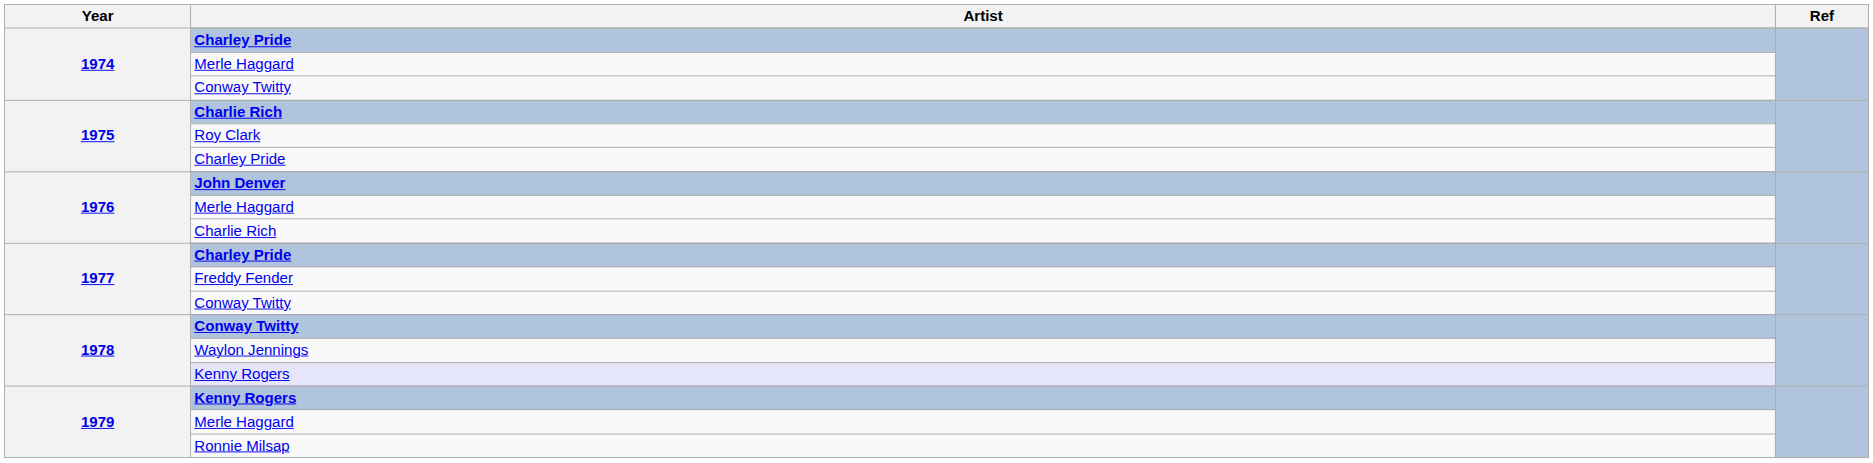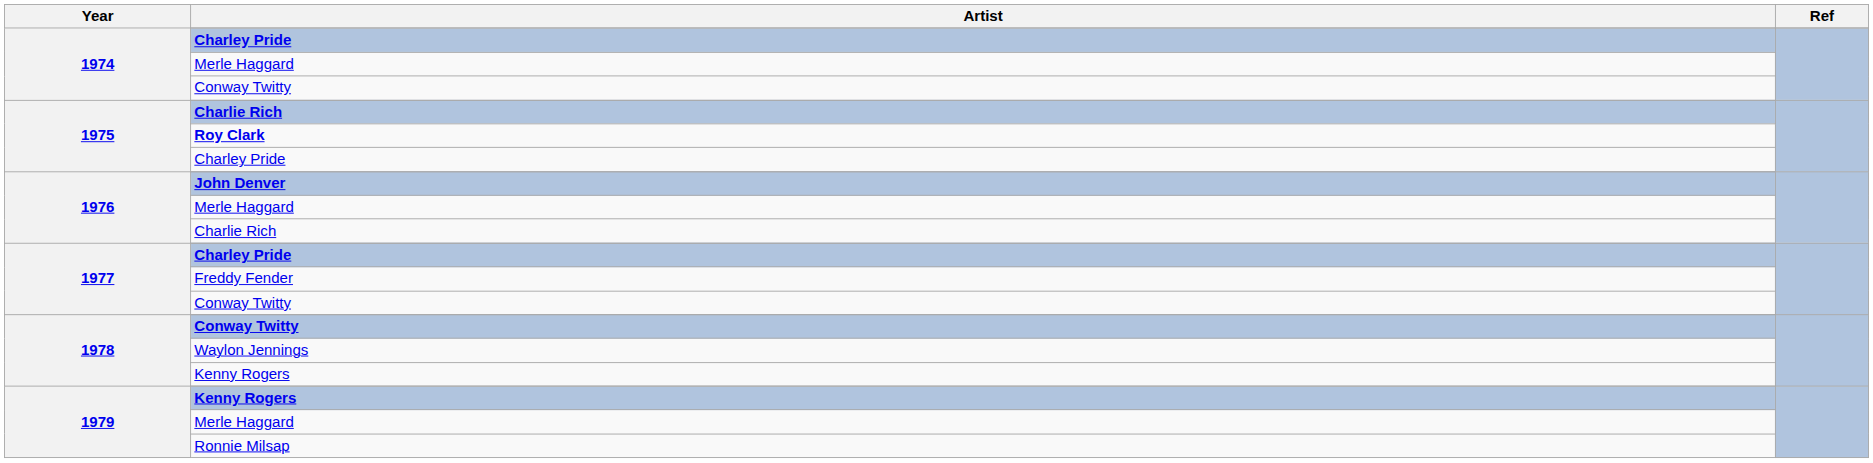(227, 135) normal -> (229, 135) bold
(242, 374) lavender background -> (242, 374) no background
